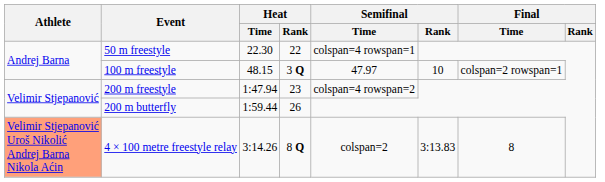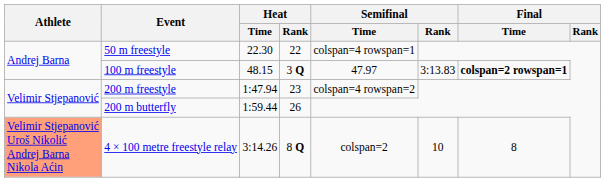(438, 70) 10 -> (438, 70) 3:13.83
(511, 70) normal -> (514, 70) bold
(438, 147) 3:13.83 -> (438, 147) 10
